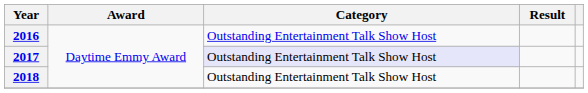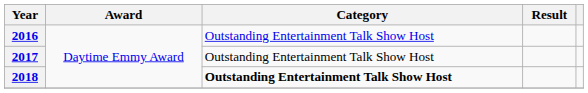(322, 56) lavender background -> (319, 56) no background
(322, 77) normal -> (328, 77) bold
